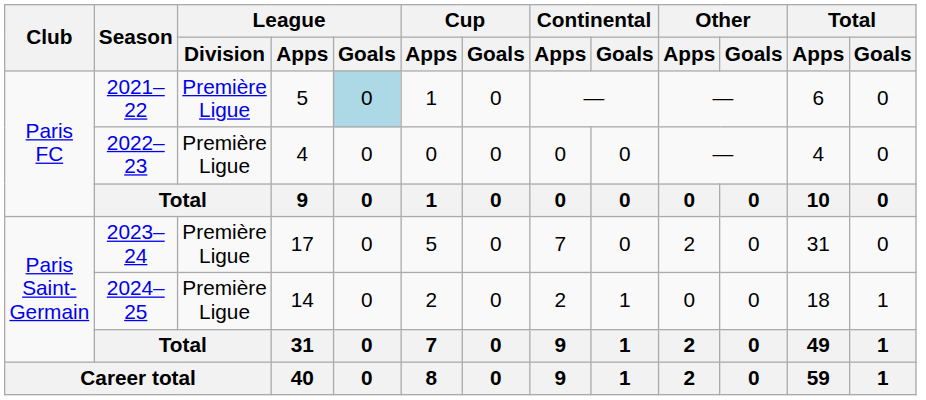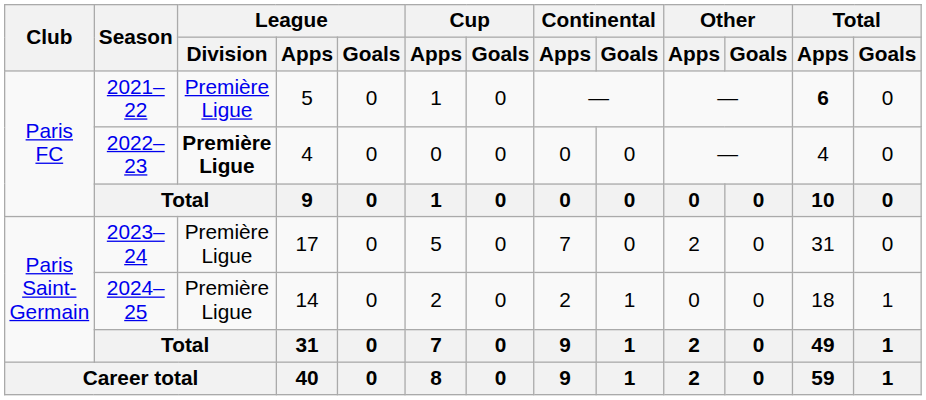(367, 98) lightblue background -> (371, 98) no background
(818, 98) normal -> (823, 98) bold
(225, 155) normal -> (227, 155) bold
